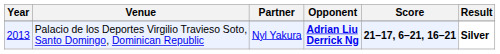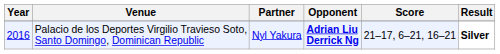(18, 35) 2013 -> (18, 35) 2016
(410, 35) bold -> (410, 35) normal
